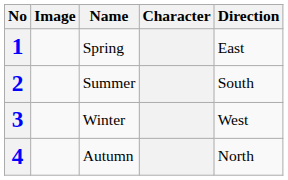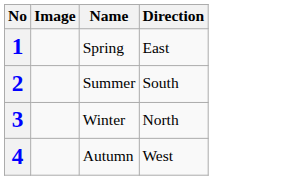- column: (177, 16)
(233, 120) West -> (161, 120) North
(236, 156) North -> (158, 156) West
